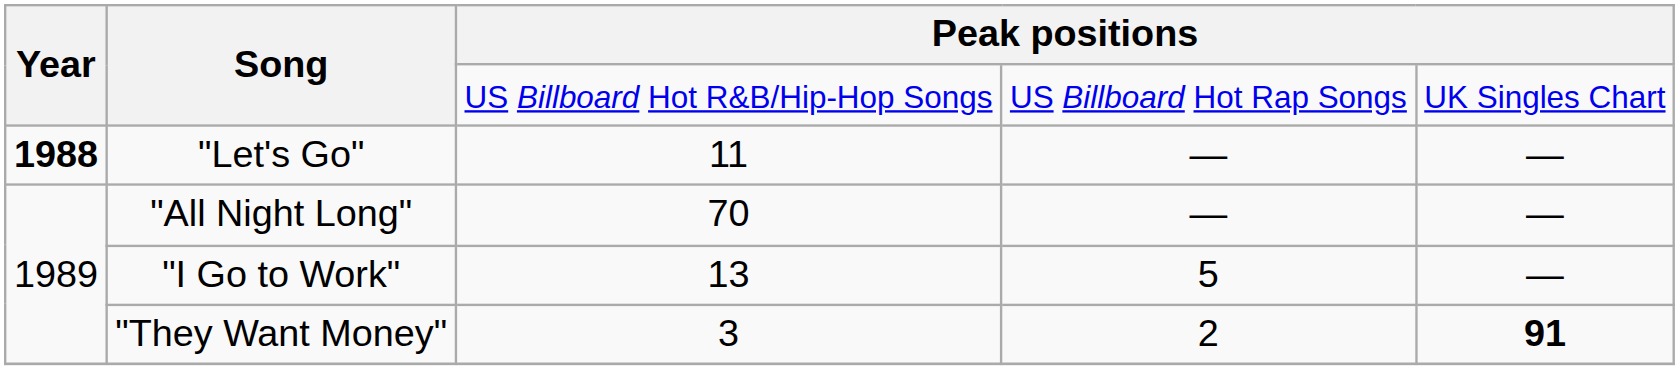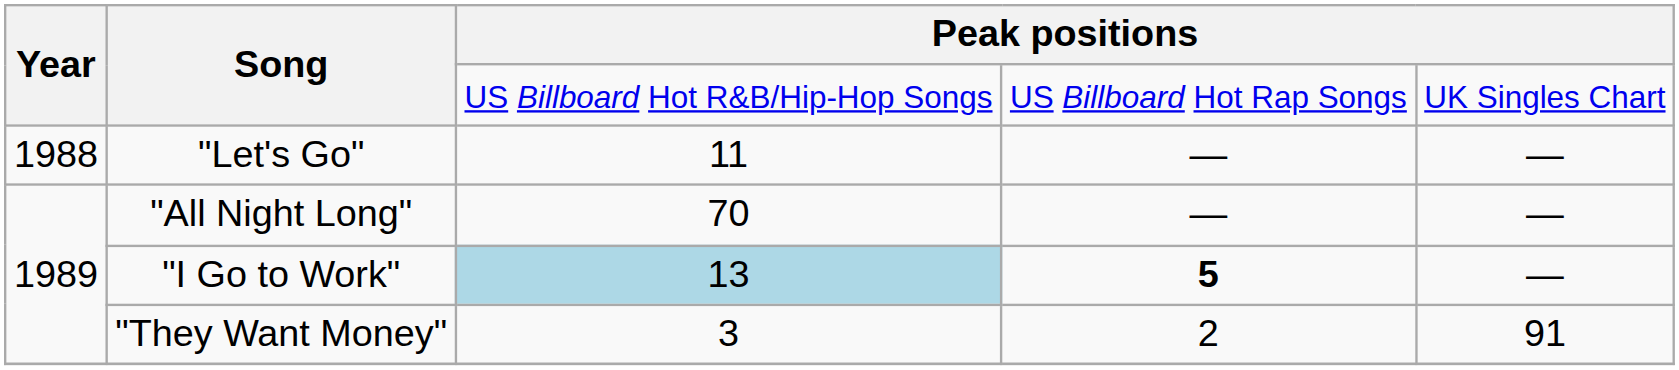(56, 154) bold -> (56, 154) normal
(729, 273) no background -> (729, 273) lightblue background
(1208, 273) normal -> (1208, 273) bold
(1545, 333) bold -> (1545, 333) normal
